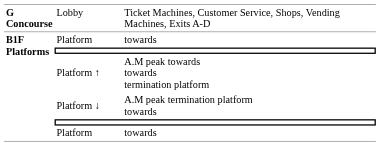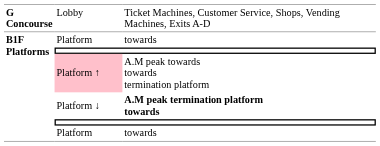(78, 73) no background -> (78, 73) pink background
(189, 105) normal -> (194, 105) bold
